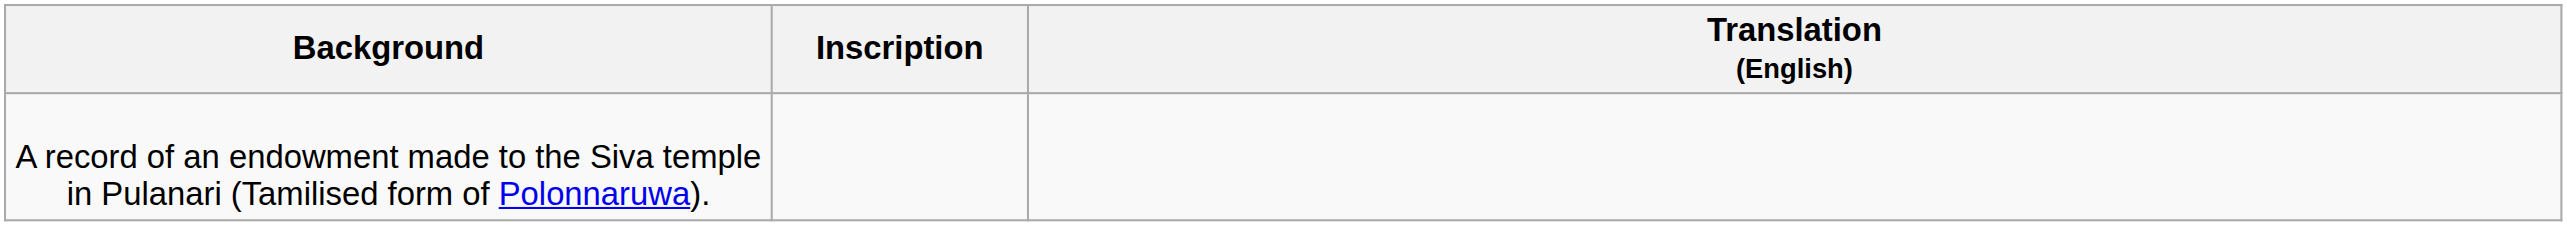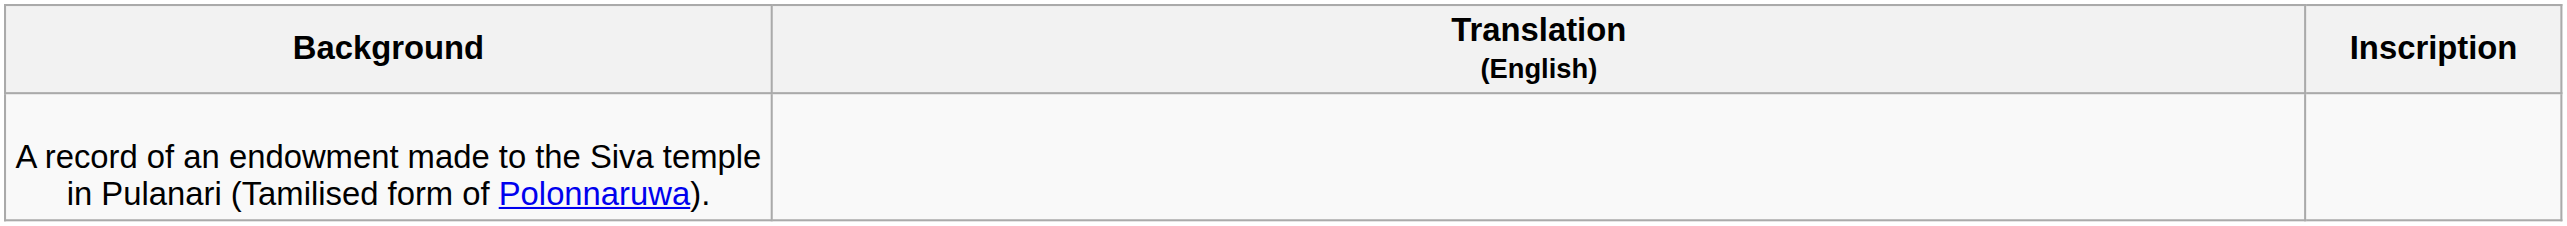columns swapped: (1794, 48) <-> (900, 48)
